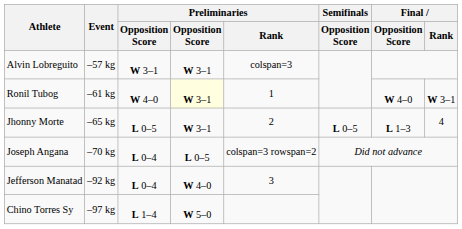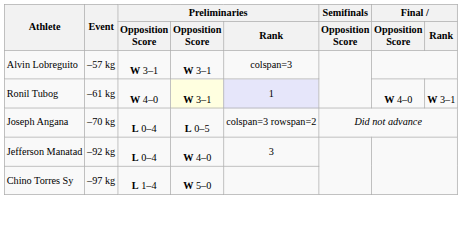(271, 94) no background -> (271, 94) lavender background
- row: (35, 123)
